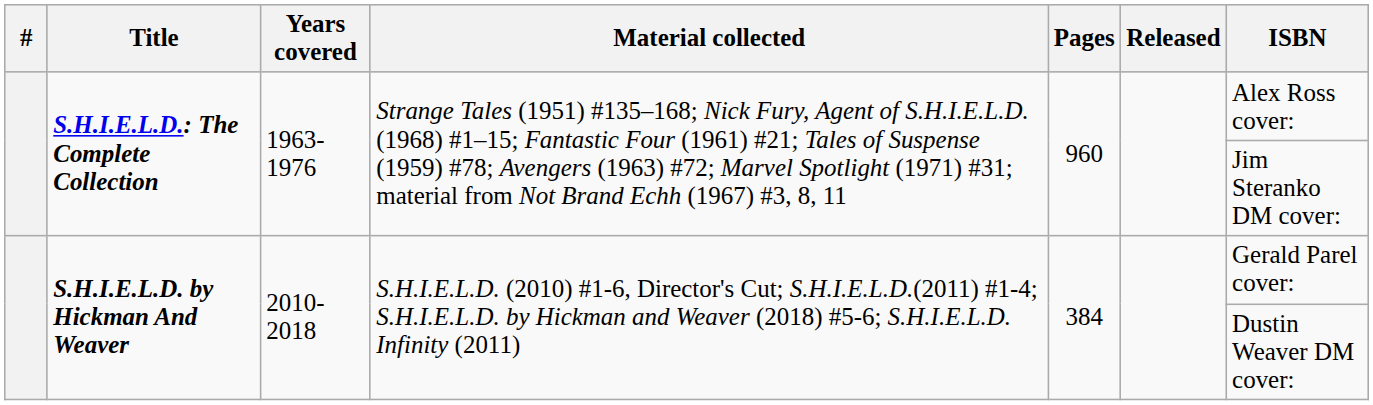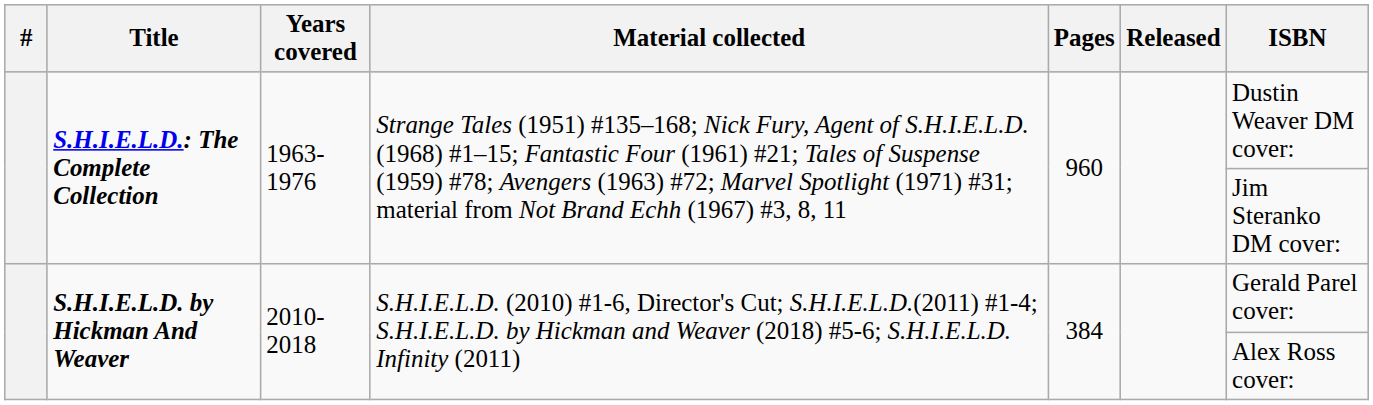(1284, 105) Alex Ross cover: -> (1293, 120) Dustin Weaver DM cover:
(1293, 351) Dustin Weaver DM cover: -> (1284, 365) Alex Ross cover:
